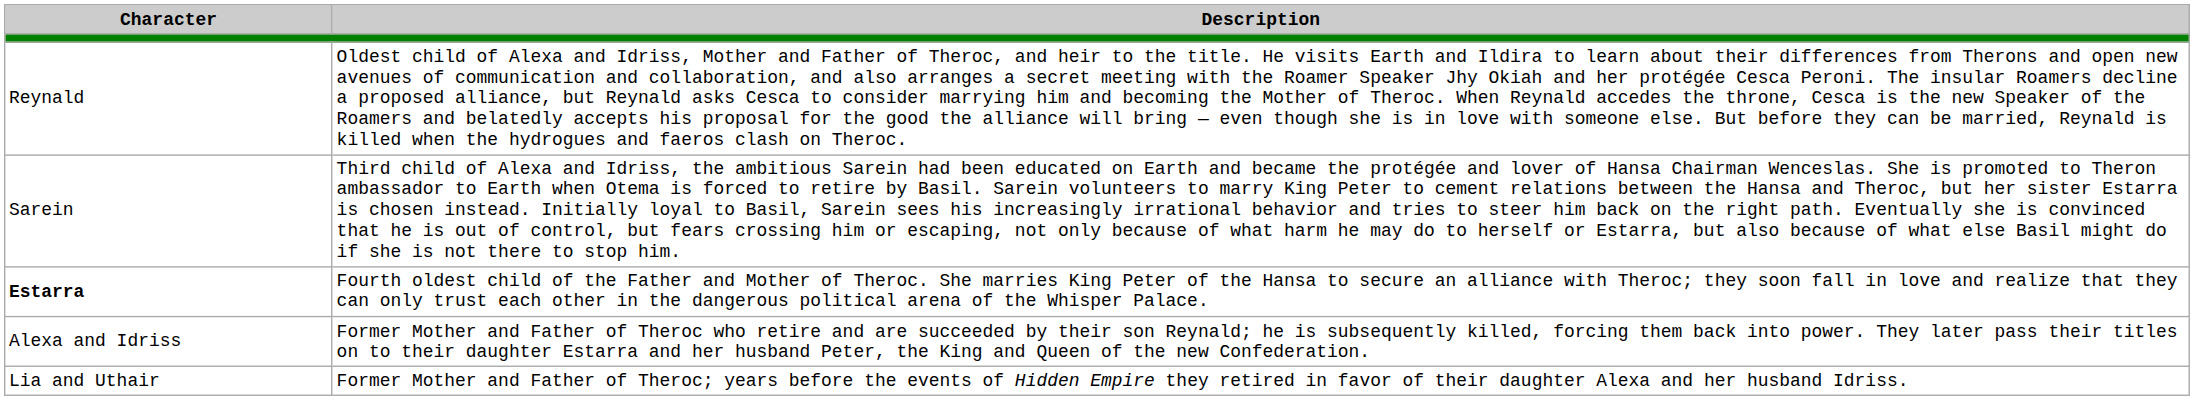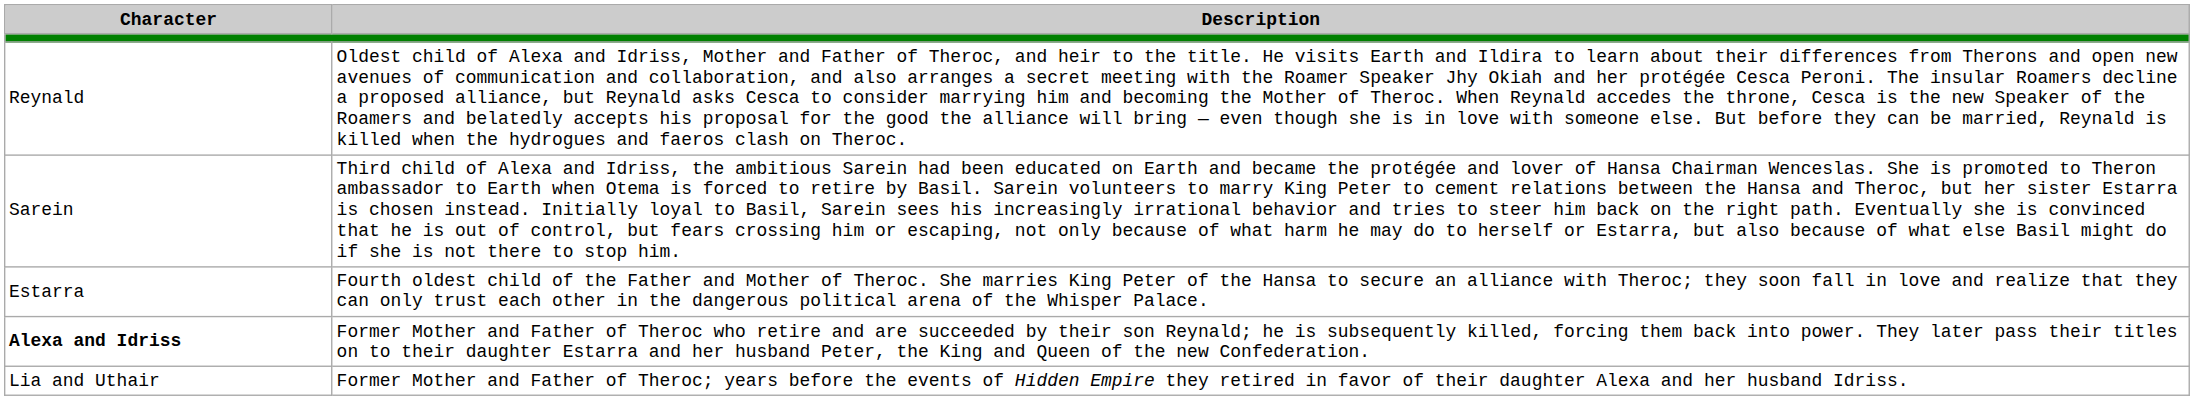(47, 292) bold -> (47, 292) normal
(95, 341) normal -> (95, 341) bold
